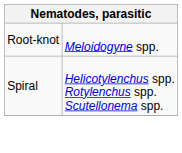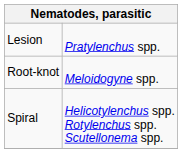+ row: (25, 39)
